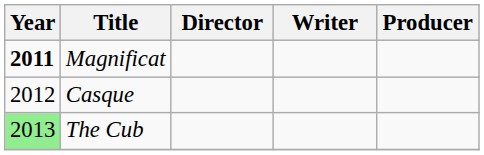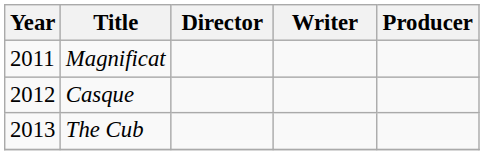(32, 58) bold -> (32, 58) normal
(33, 130) lightgreen background -> (33, 130) no background
